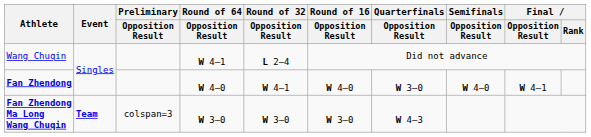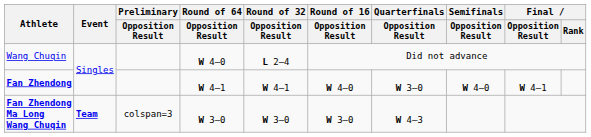(212, 62) W 4–1 -> (212, 62) W 4–0
(212, 88) W 4–0 -> (212, 88) W 4–1
